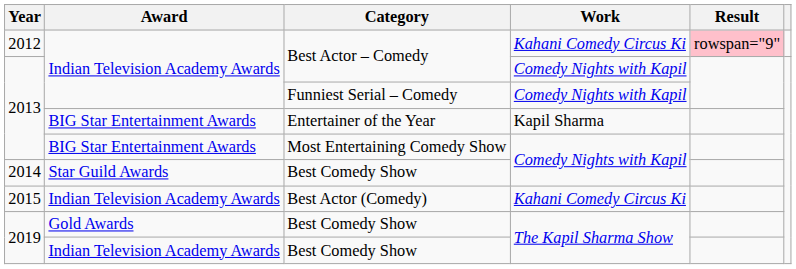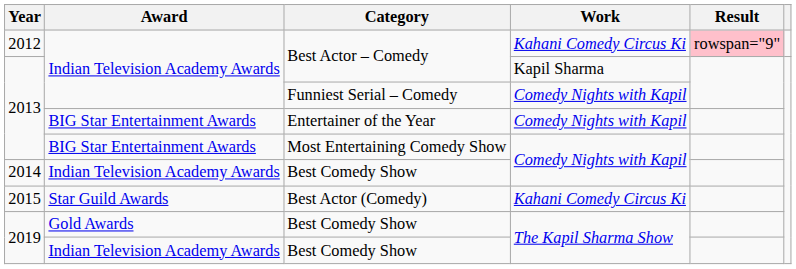(600, 69) Comedy Nights with Kapil -> (559, 69) Kapil Sharma
(559, 120) Kapil Sharma -> (600, 120) Comedy Nights with Kapil
(108, 172) Star Guild Awards -> (164, 172) Indian Television Academy Awards
(164, 198) Indian Television Academy Awards -> (108, 198) Star Guild Awards
